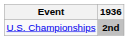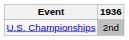(111, 27) bold -> (111, 27) normal
